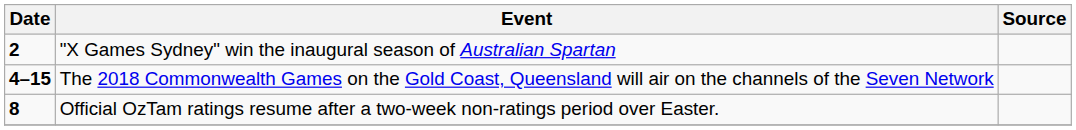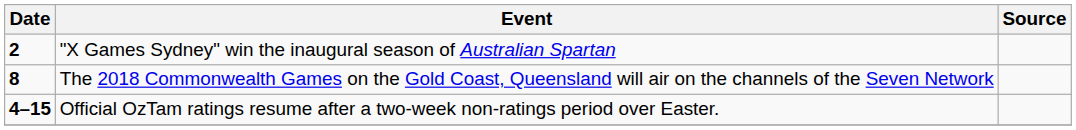(30, 79) 4–15 -> (14, 79) 8
(14, 109) 8 -> (30, 109) 4–15
